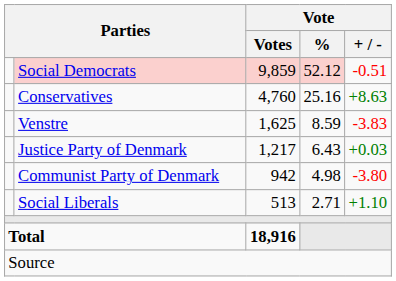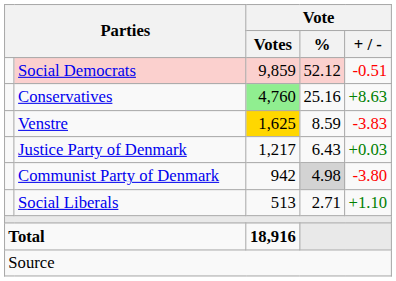(277, 96) no background -> (277, 96) lightgreen background
(277, 123) no background -> (277, 123) gold background
(326, 176) no background -> (326, 176) lightgrey background
